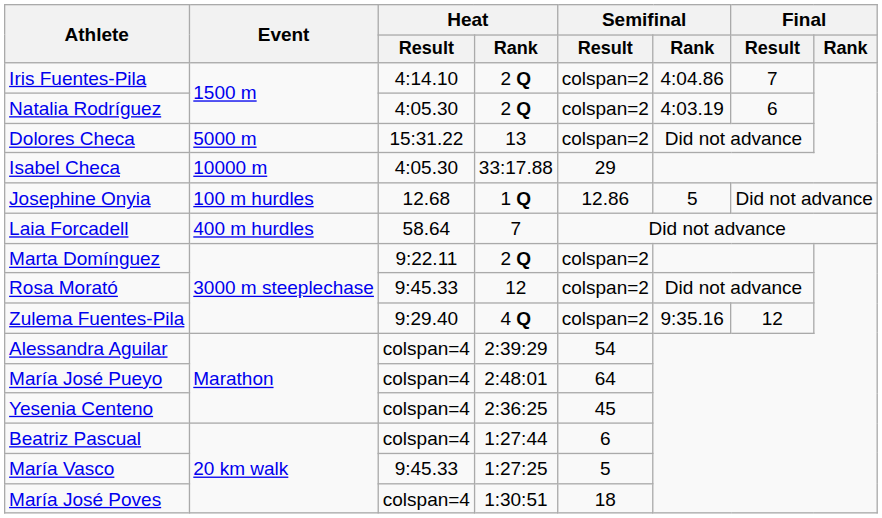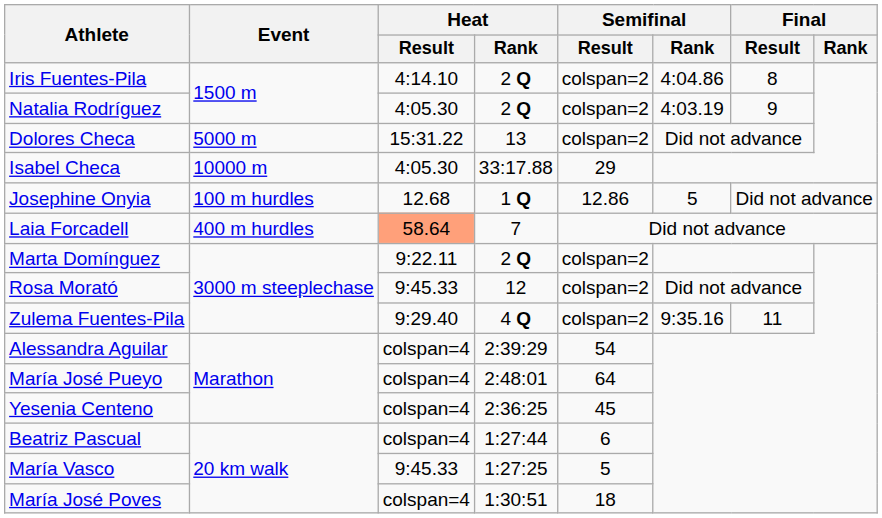(772, 78) 7 -> (772, 78) 8
(772, 108) 6 -> (772, 108) 9
(426, 229) no background -> (426, 229) lightsalmon background
(772, 319) 12 -> (772, 319) 11
